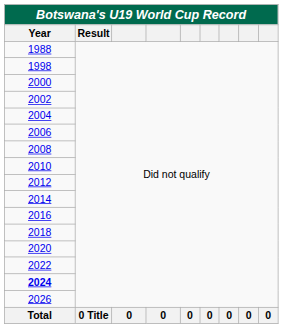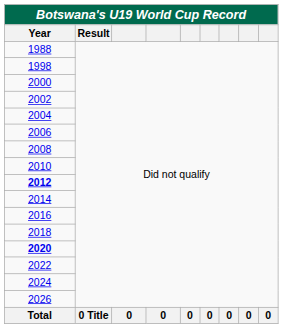(40, 183) normal -> (40, 183) bold
(40, 249) normal -> (40, 249) bold
(40, 282) bold -> (40, 282) normal
